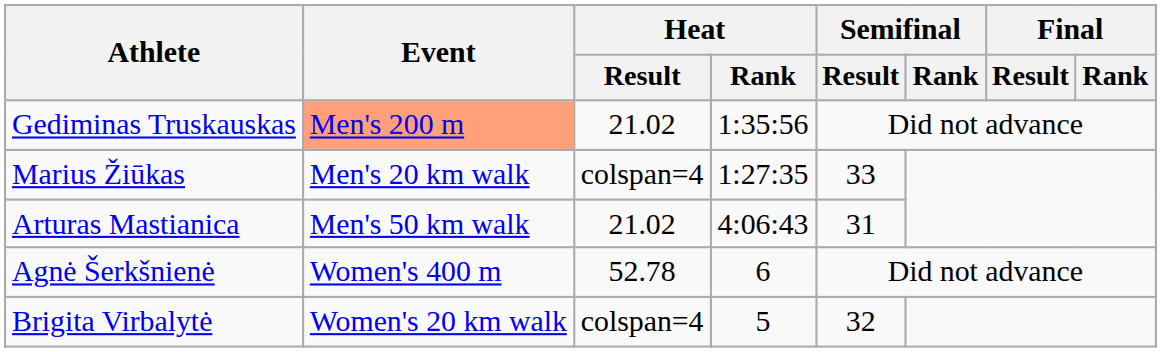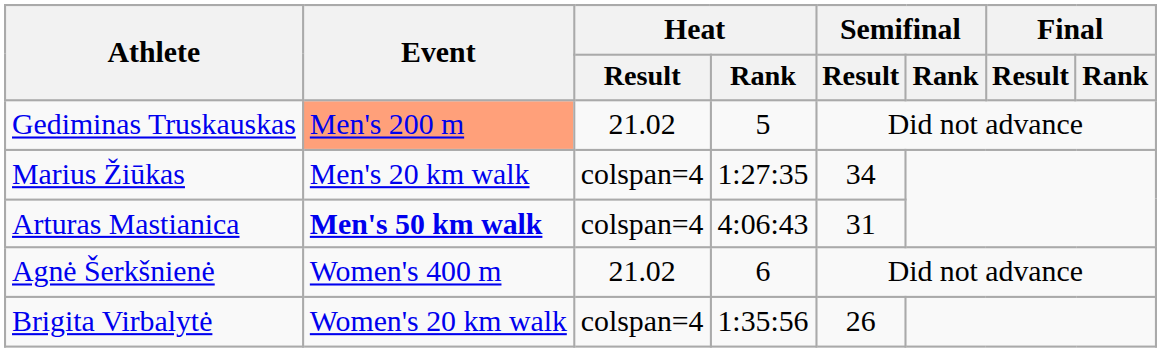(763, 125) 1:35:56 -> (763, 125) 5
(861, 174) 33 -> (861, 174) 34
(420, 223) normal -> (426, 223) bold
(642, 223) 21.02 -> (642, 223) colspan=4
(642, 272) 52.78 -> (642, 272) 21.02
(763, 321) 5 -> (763, 321) 1:35:56
(861, 321) 32 -> (861, 321) 26
